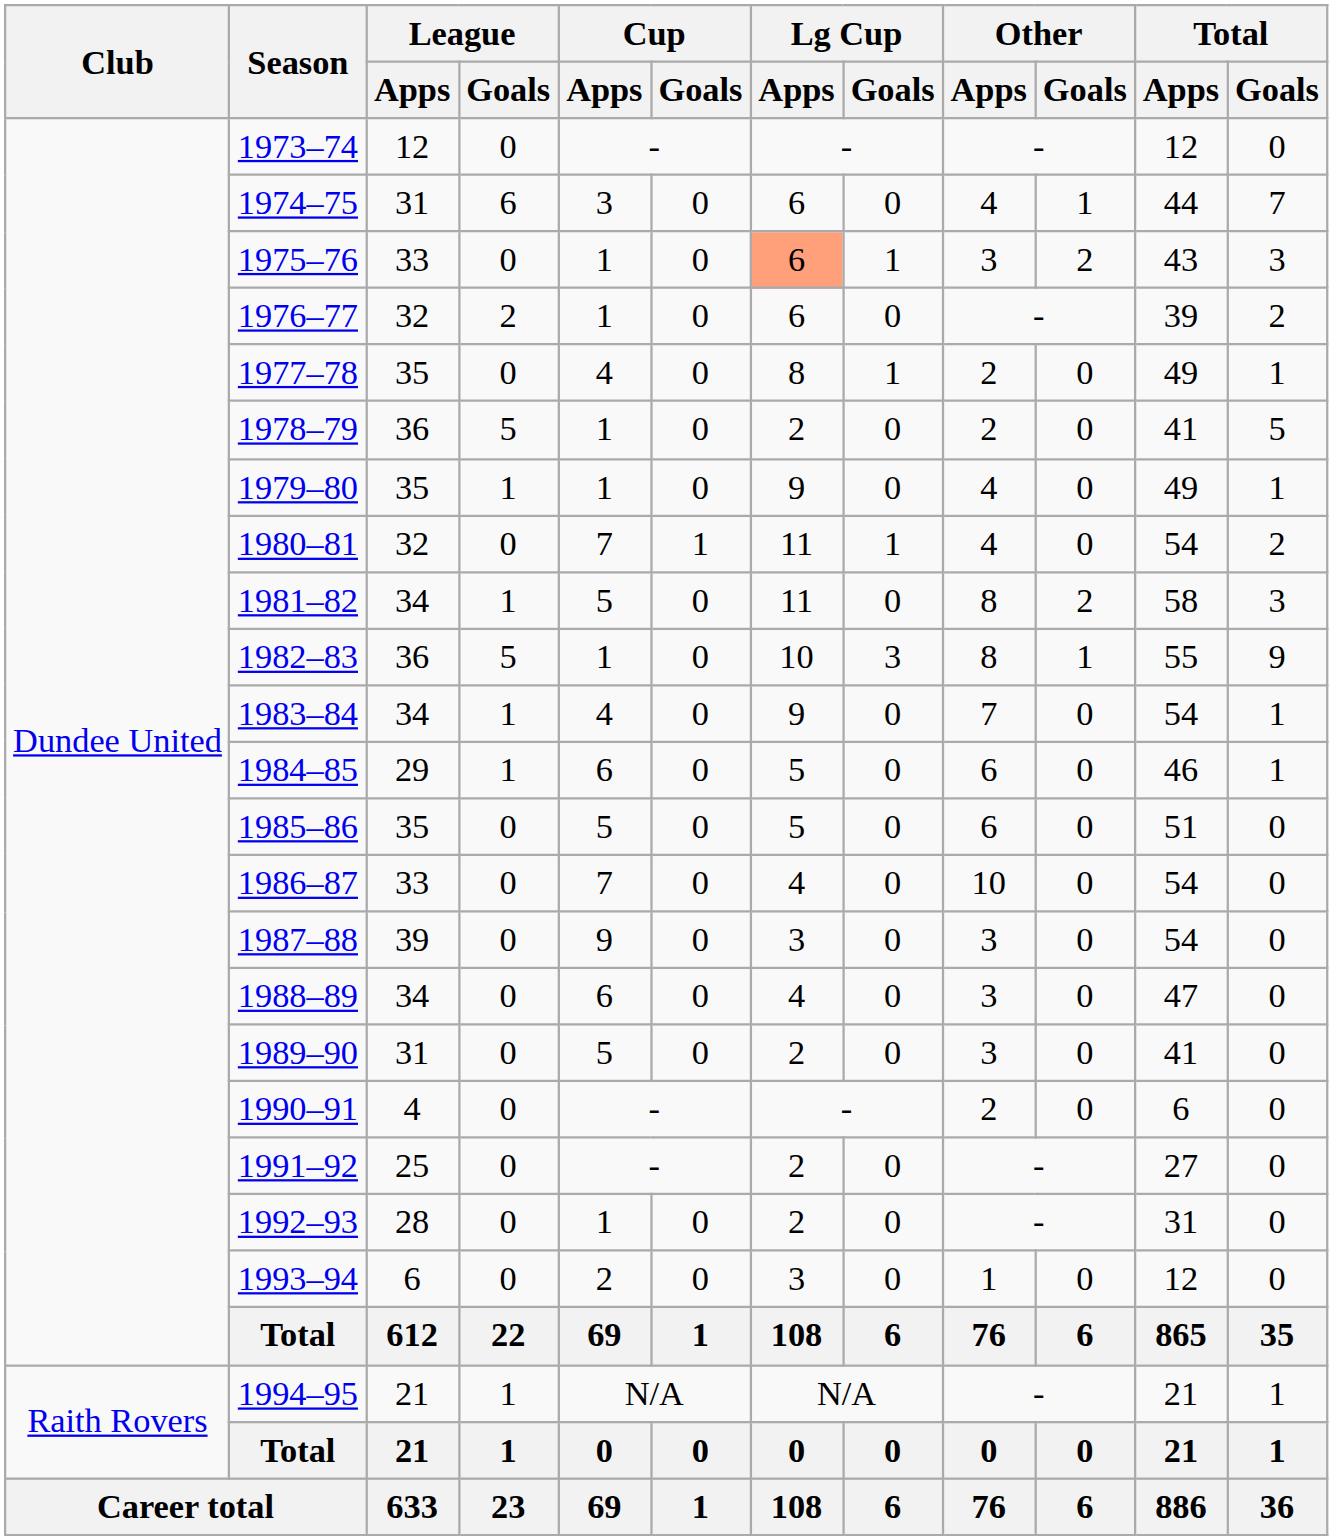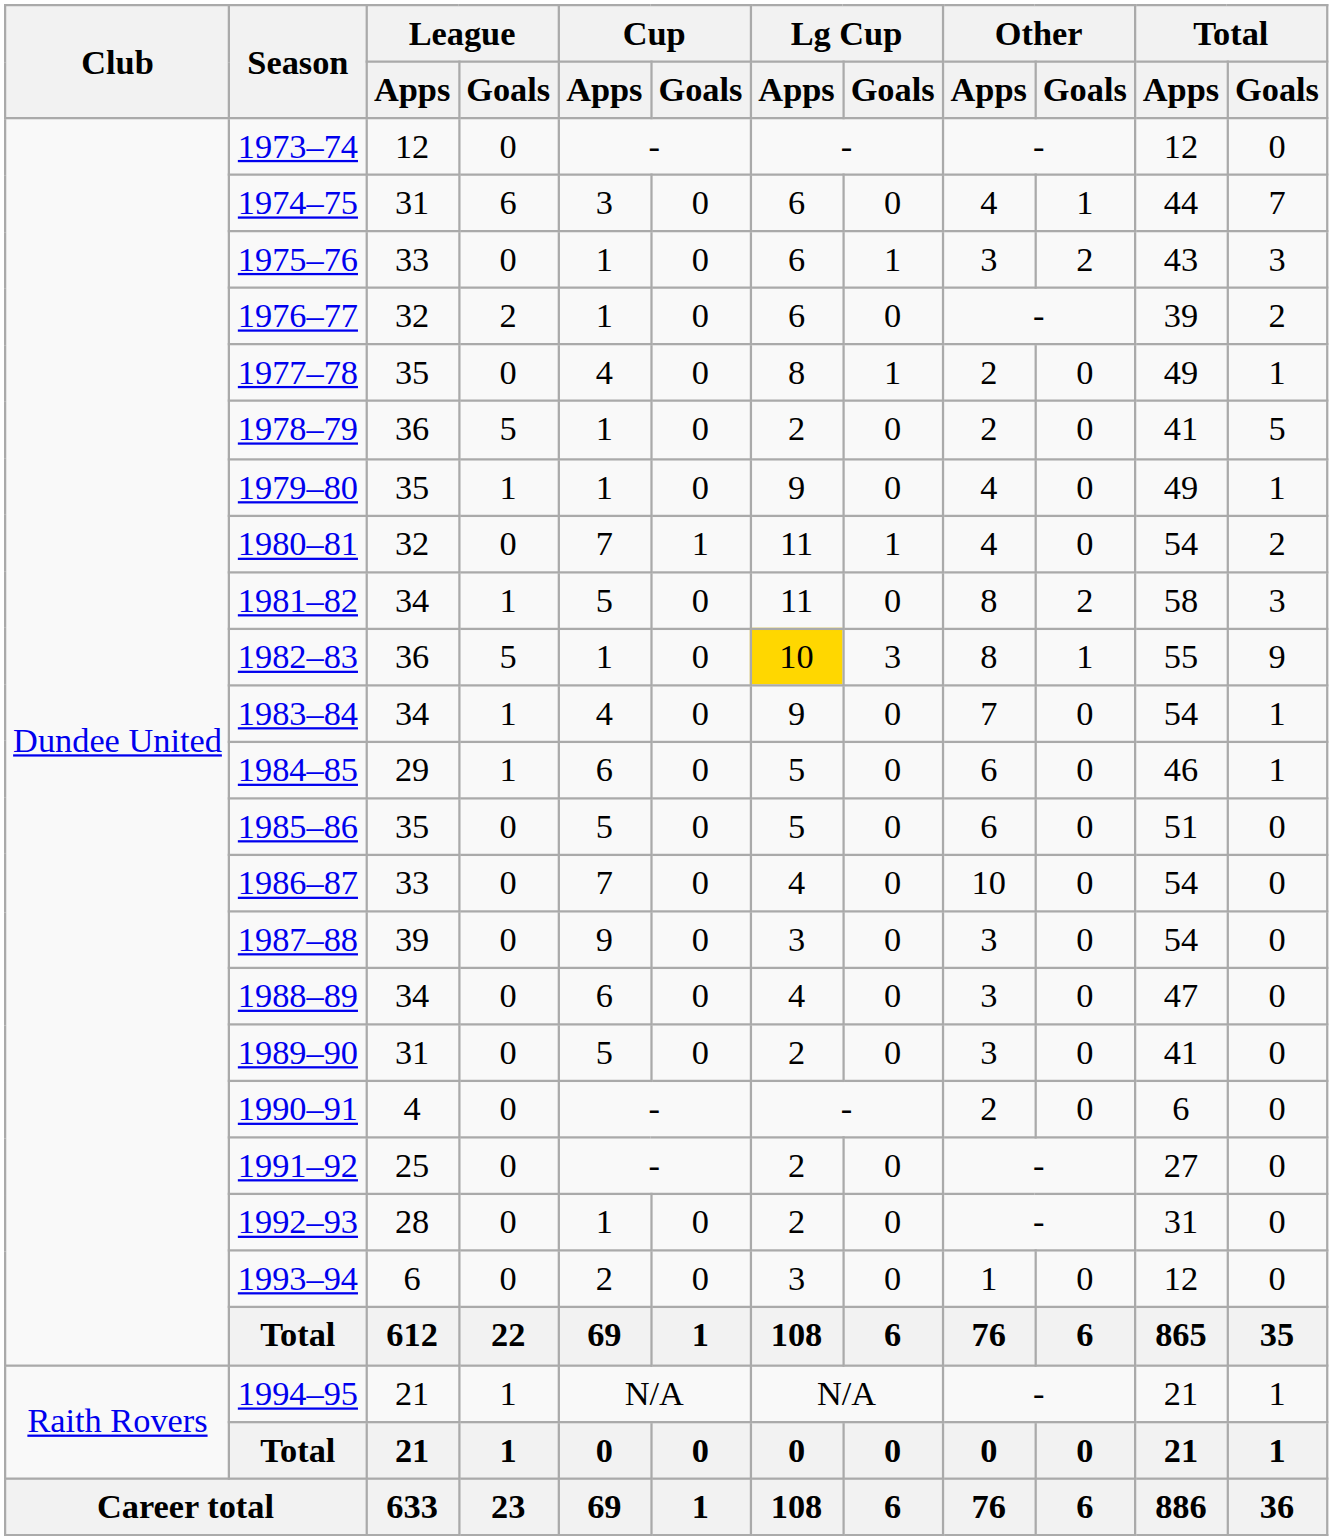(797, 259) lightsalmon background -> (797, 259) no background
(797, 656) no background -> (797, 656) gold background
